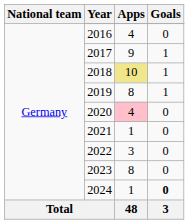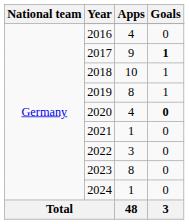(166, 53) normal -> (166, 53) bold
(131, 72) khaki background -> (131, 72) no background
(131, 111) pink background -> (131, 111) no background
(166, 111) normal -> (166, 111) bold
(166, 190) bold -> (166, 190) normal
